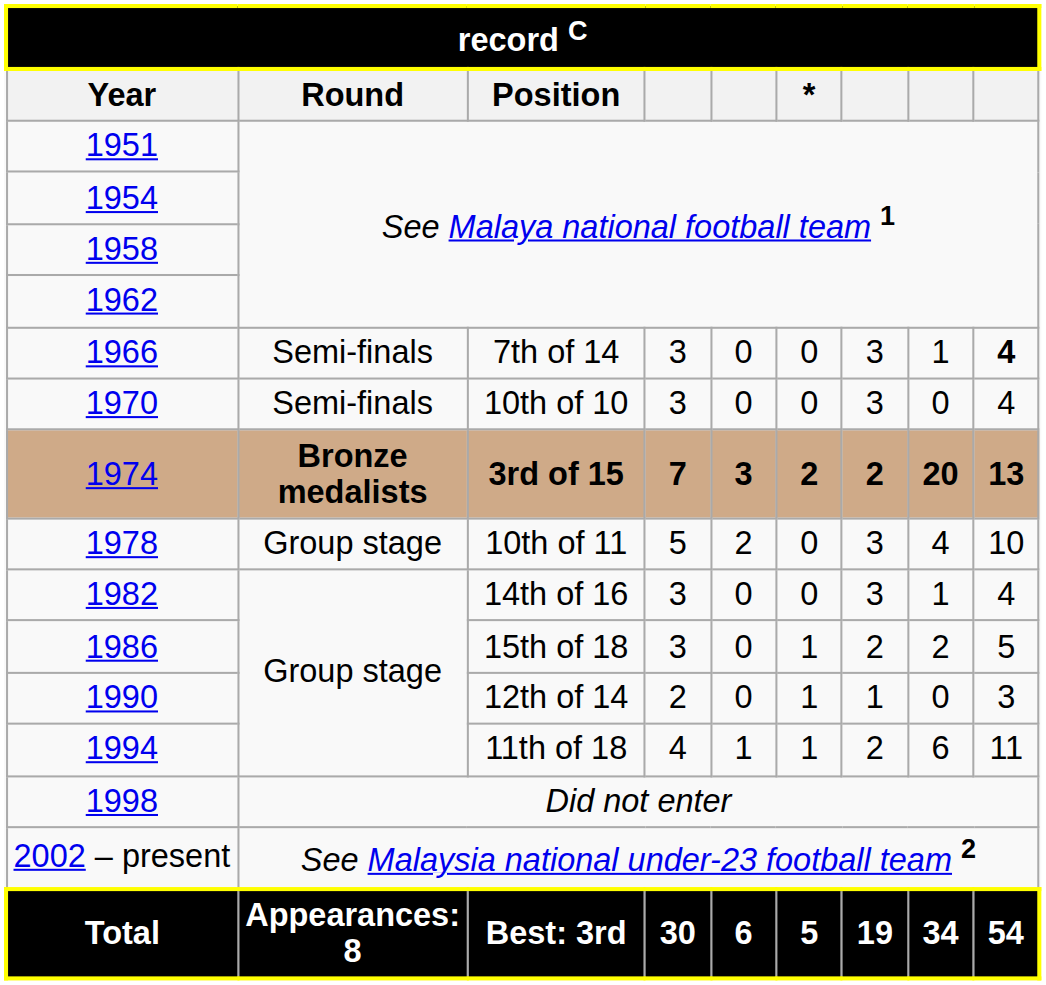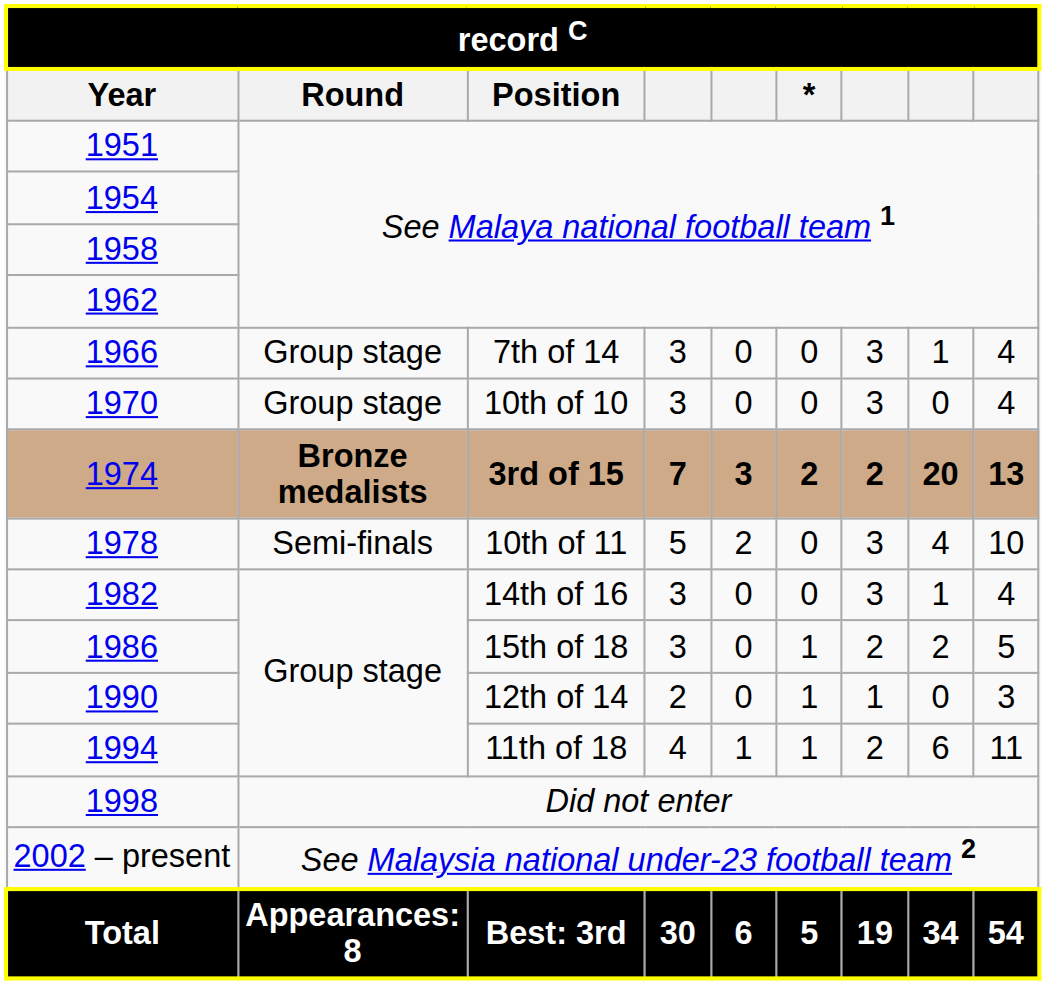(353, 352) Semi-finals -> (353, 352) Group stage
(1006, 352) bold -> (1006, 352) normal
(353, 403) Semi-finals -> (353, 403) Group stage
(353, 543) Group stage -> (353, 543) Semi-finals
